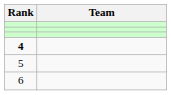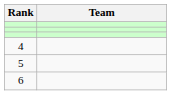(21, 46) bold -> (21, 46) normal
